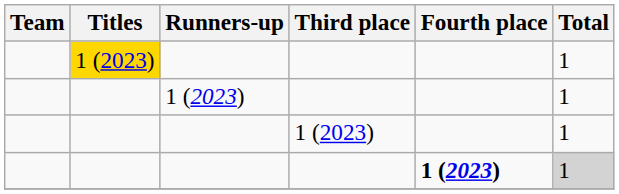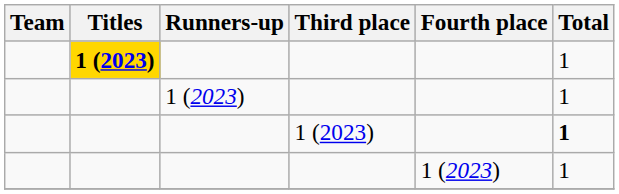(115, 59) normal -> (115, 59) bold
(564, 133) normal -> (564, 133) bold
(460, 170) bold -> (460, 170) normal
(564, 170) lightgrey background -> (564, 170) no background
